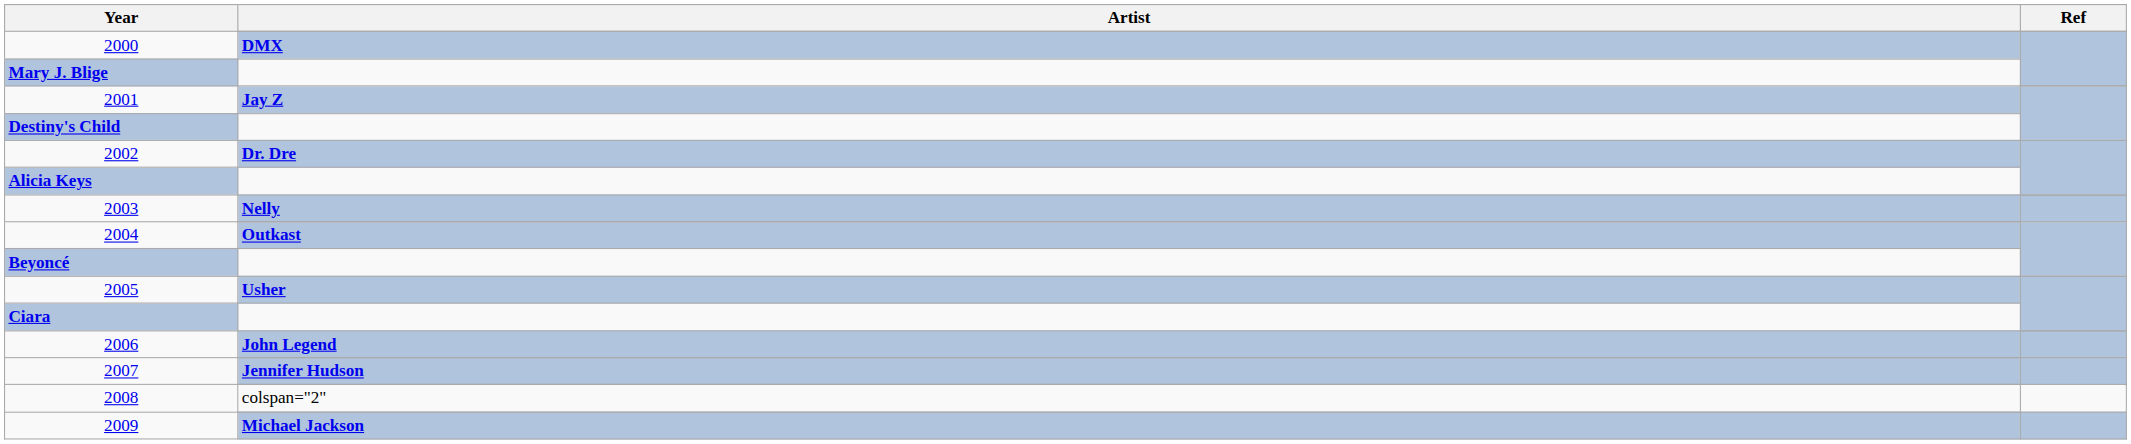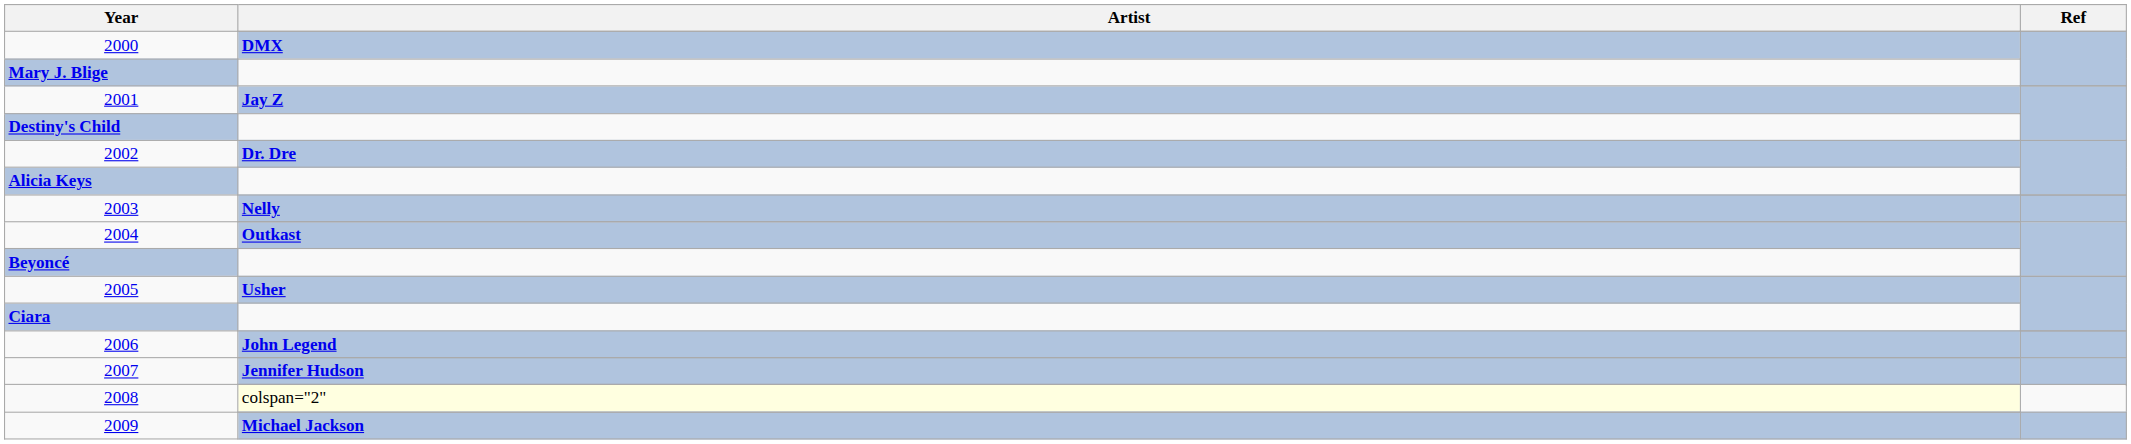(284, 398) no background -> (284, 398) lightyellow background
